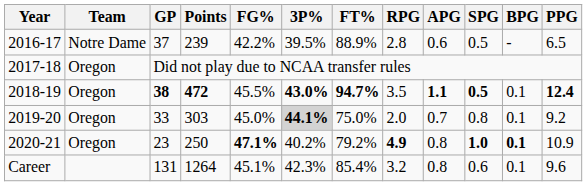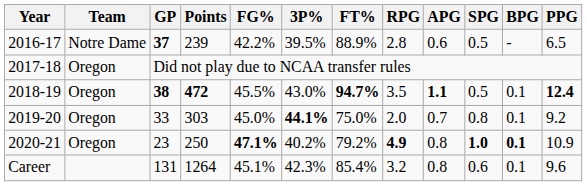(161, 42) normal -> (161, 42) bold
(307, 92) bold -> (305, 92) normal
(478, 92) bold -> (478, 92) normal
(307, 117) lightgrey background -> (307, 117) no background
